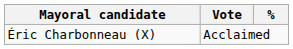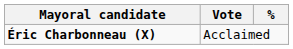(82, 35) normal -> (82, 35) bold
